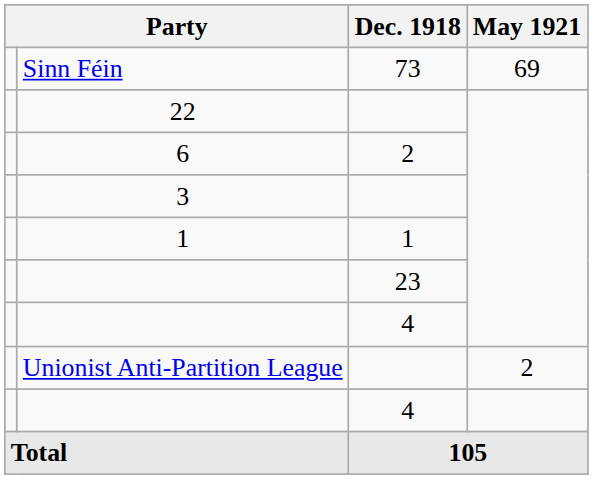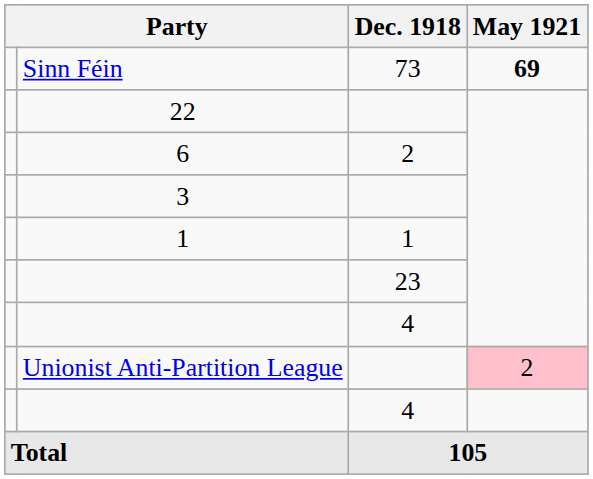(527, 68) normal -> (527, 68) bold
(527, 366) no background -> (527, 366) pink background
